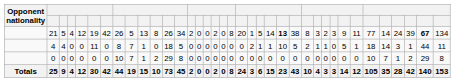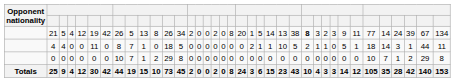(283, 33) bold -> (283, 33) normal
(307, 33) normal -> (307, 33) bold
(425, 33) bold -> (425, 33) normal
